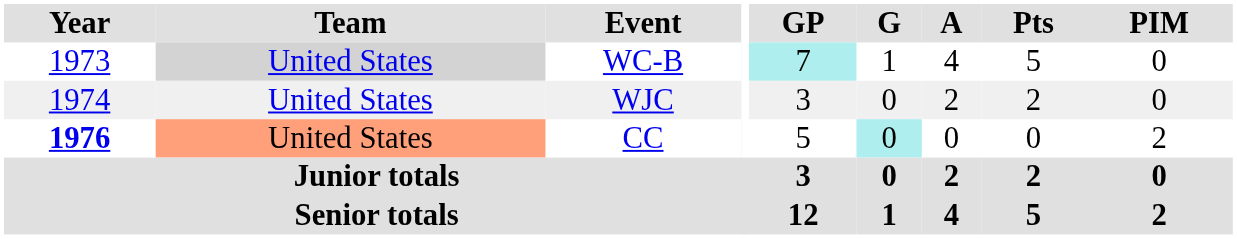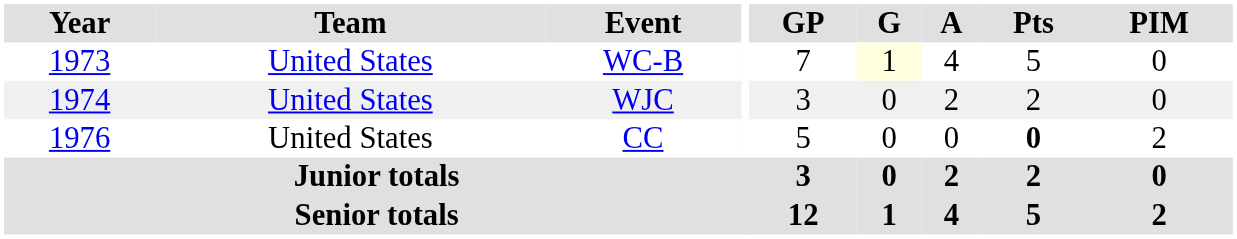(350, 61) lightgrey background -> (350, 61) no background
(803, 61) paleturquoise background -> (803, 61) no background
(889, 61) no background -> (889, 61) lightyellow background
(80, 137) bold -> (80, 137) normal
(350, 137) lightsalmon background -> (350, 137) no background
(889, 137) paleturquoise background -> (889, 137) no background
(1034, 137) normal -> (1034, 137) bold
